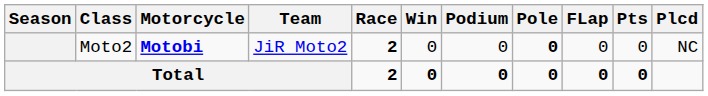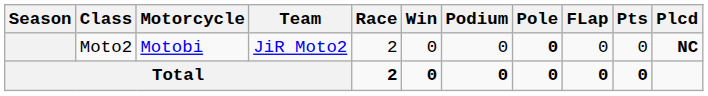(172, 47) bold -> (172, 47) normal
(392, 47) bold -> (392, 47) normal
(688, 47) normal -> (688, 47) bold
